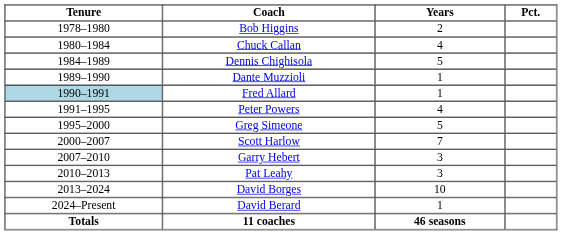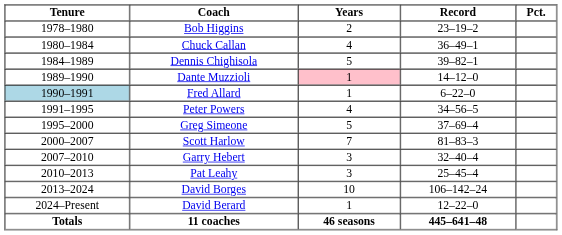+ column: (458, 12)
(440, 77) no background -> (349, 77) pink background
